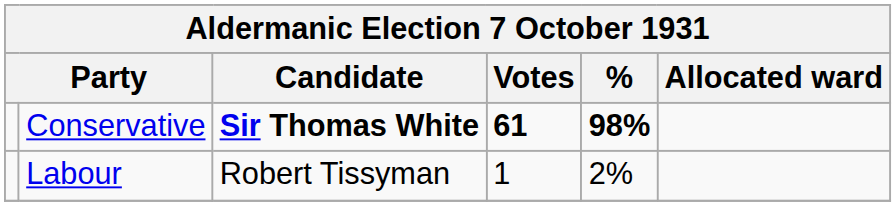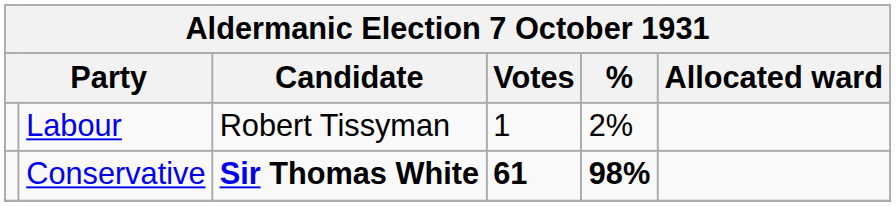rows swapped: (116, 126) <-> (74, 175)
